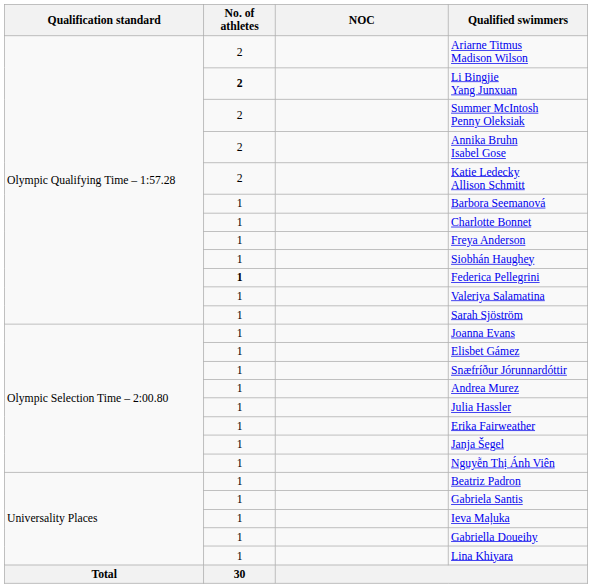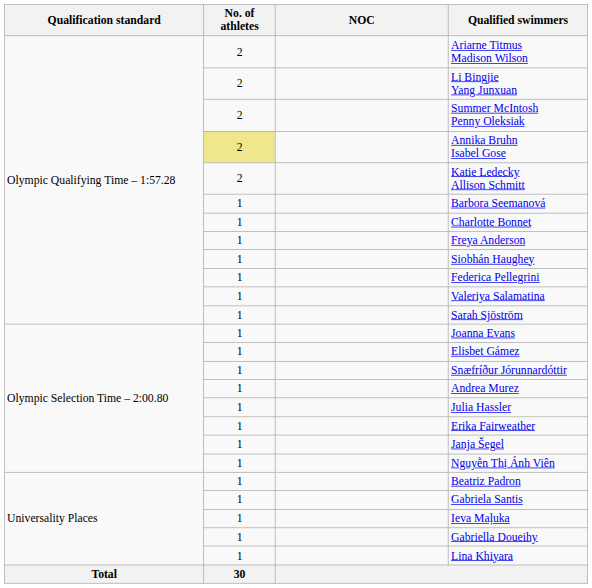(240, 83) bold -> (240, 83) normal
(240, 146) no background -> (240, 146) khaki background
(240, 277) bold -> (240, 277) normal
